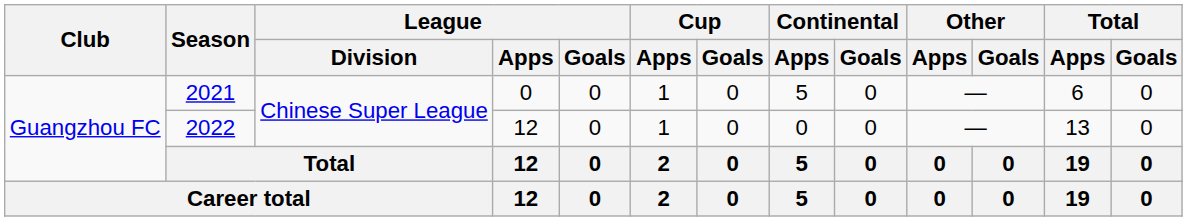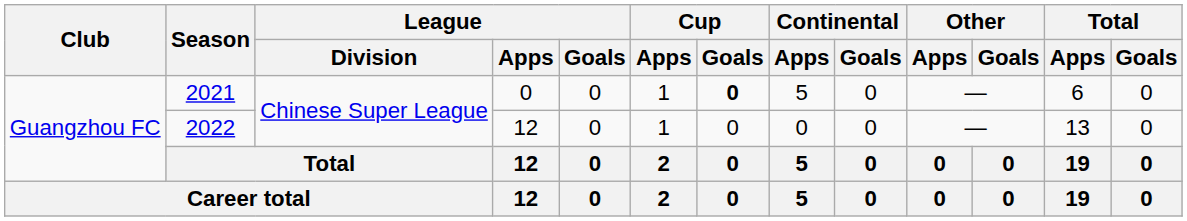(733, 92) normal -> (733, 92) bold
